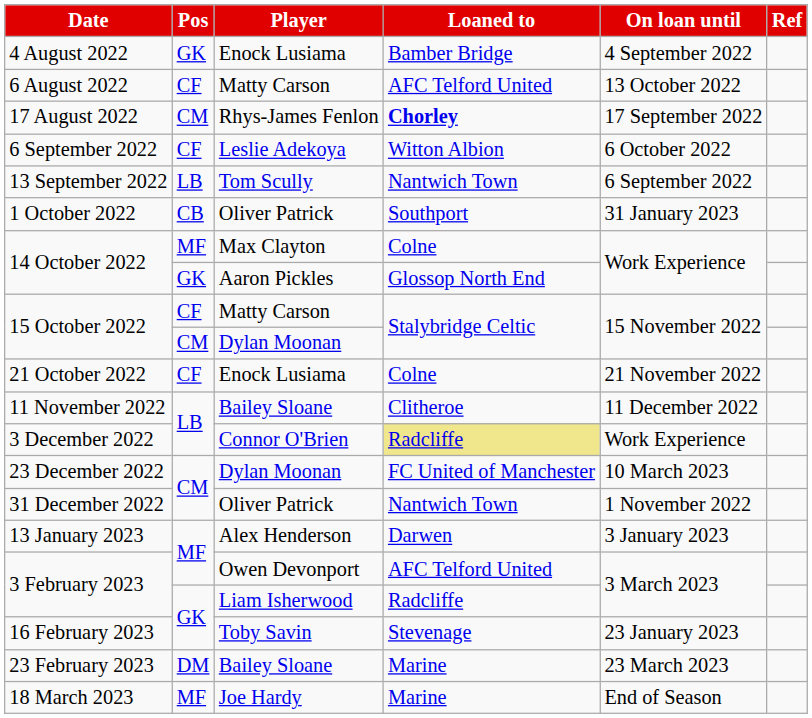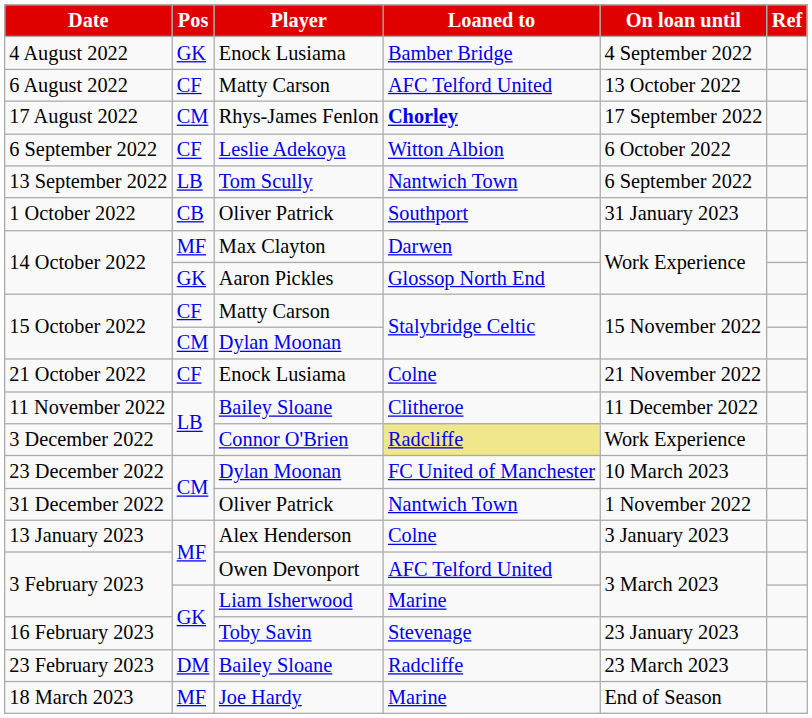(412, 246) Colne -> (420, 246) Darwen
(420, 536) Darwen -> (412, 536) Colne
(426, 600) Radcliffe -> (417, 600) Marine
(417, 665) Marine -> (426, 665) Radcliffe
